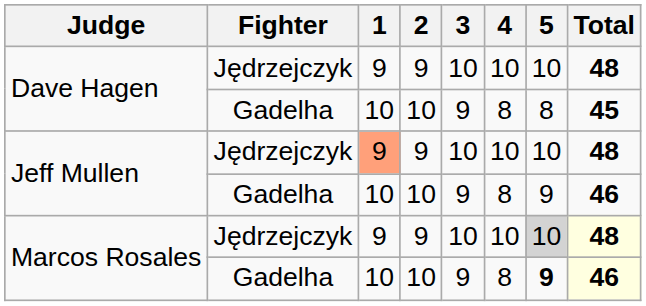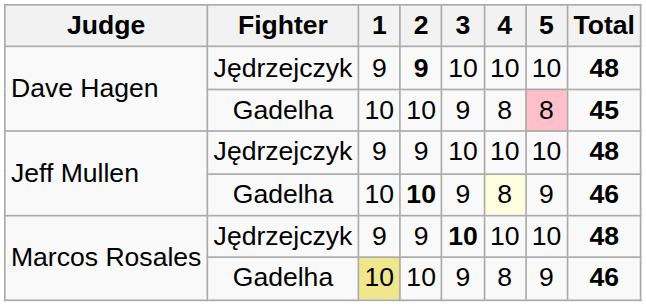(421, 67) normal -> (421, 67) bold
(546, 109) no background -> (546, 109) pink background
(379, 151) lightsalmon background -> (379, 151) no background
(421, 194) normal -> (421, 194) bold
(505, 194) no background -> (505, 194) lightyellow background
(463, 236) normal -> (463, 236) bold
(546, 236) lightgrey background -> (546, 236) no background
(604, 236) lightyellow background -> (604, 236) no background
(379, 278) no background -> (379, 278) khaki background
(546, 278) bold -> (546, 278) normal
(604, 278) lightyellow background -> (604, 278) no background
